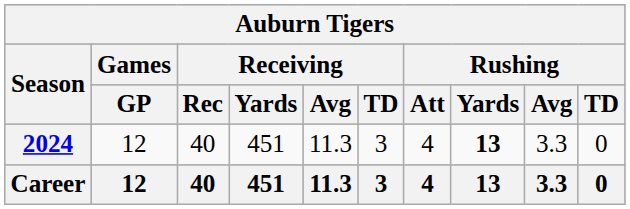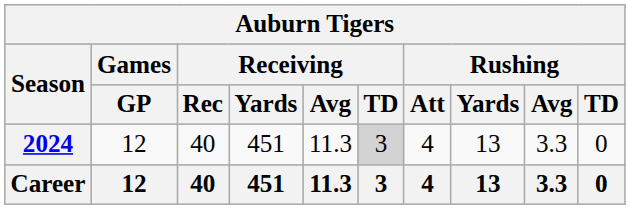(381, 143) no background -> (381, 143) lightgrey background
(488, 143) bold -> (488, 143) normal
